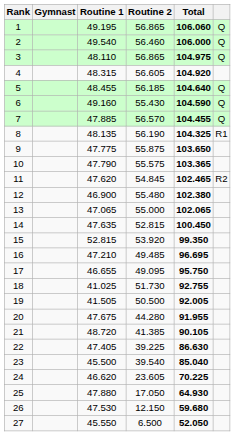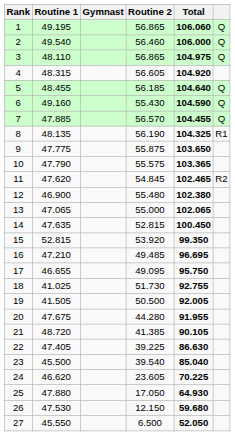columns swapped: (55, 12) <-> (102, 12)
